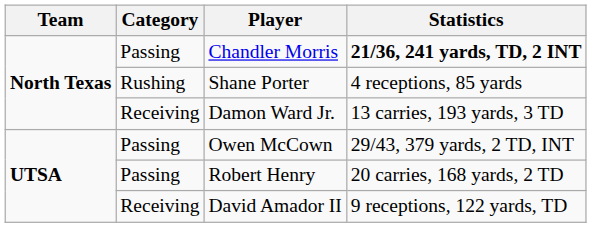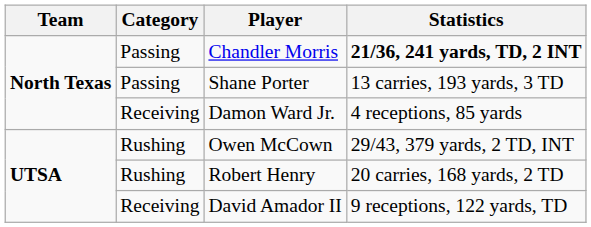(153, 82) Rushing -> (150, 82) Passing
(436, 82) 4 receptions, 85 yards -> (457, 82) 13 carries, 193 yards, 3 TD
(457, 113) 13 carries, 193 yards, 3 TD -> (436, 113) 4 receptions, 85 yards
(150, 144) Passing -> (153, 144) Rushing
(150, 175) Passing -> (153, 175) Rushing
